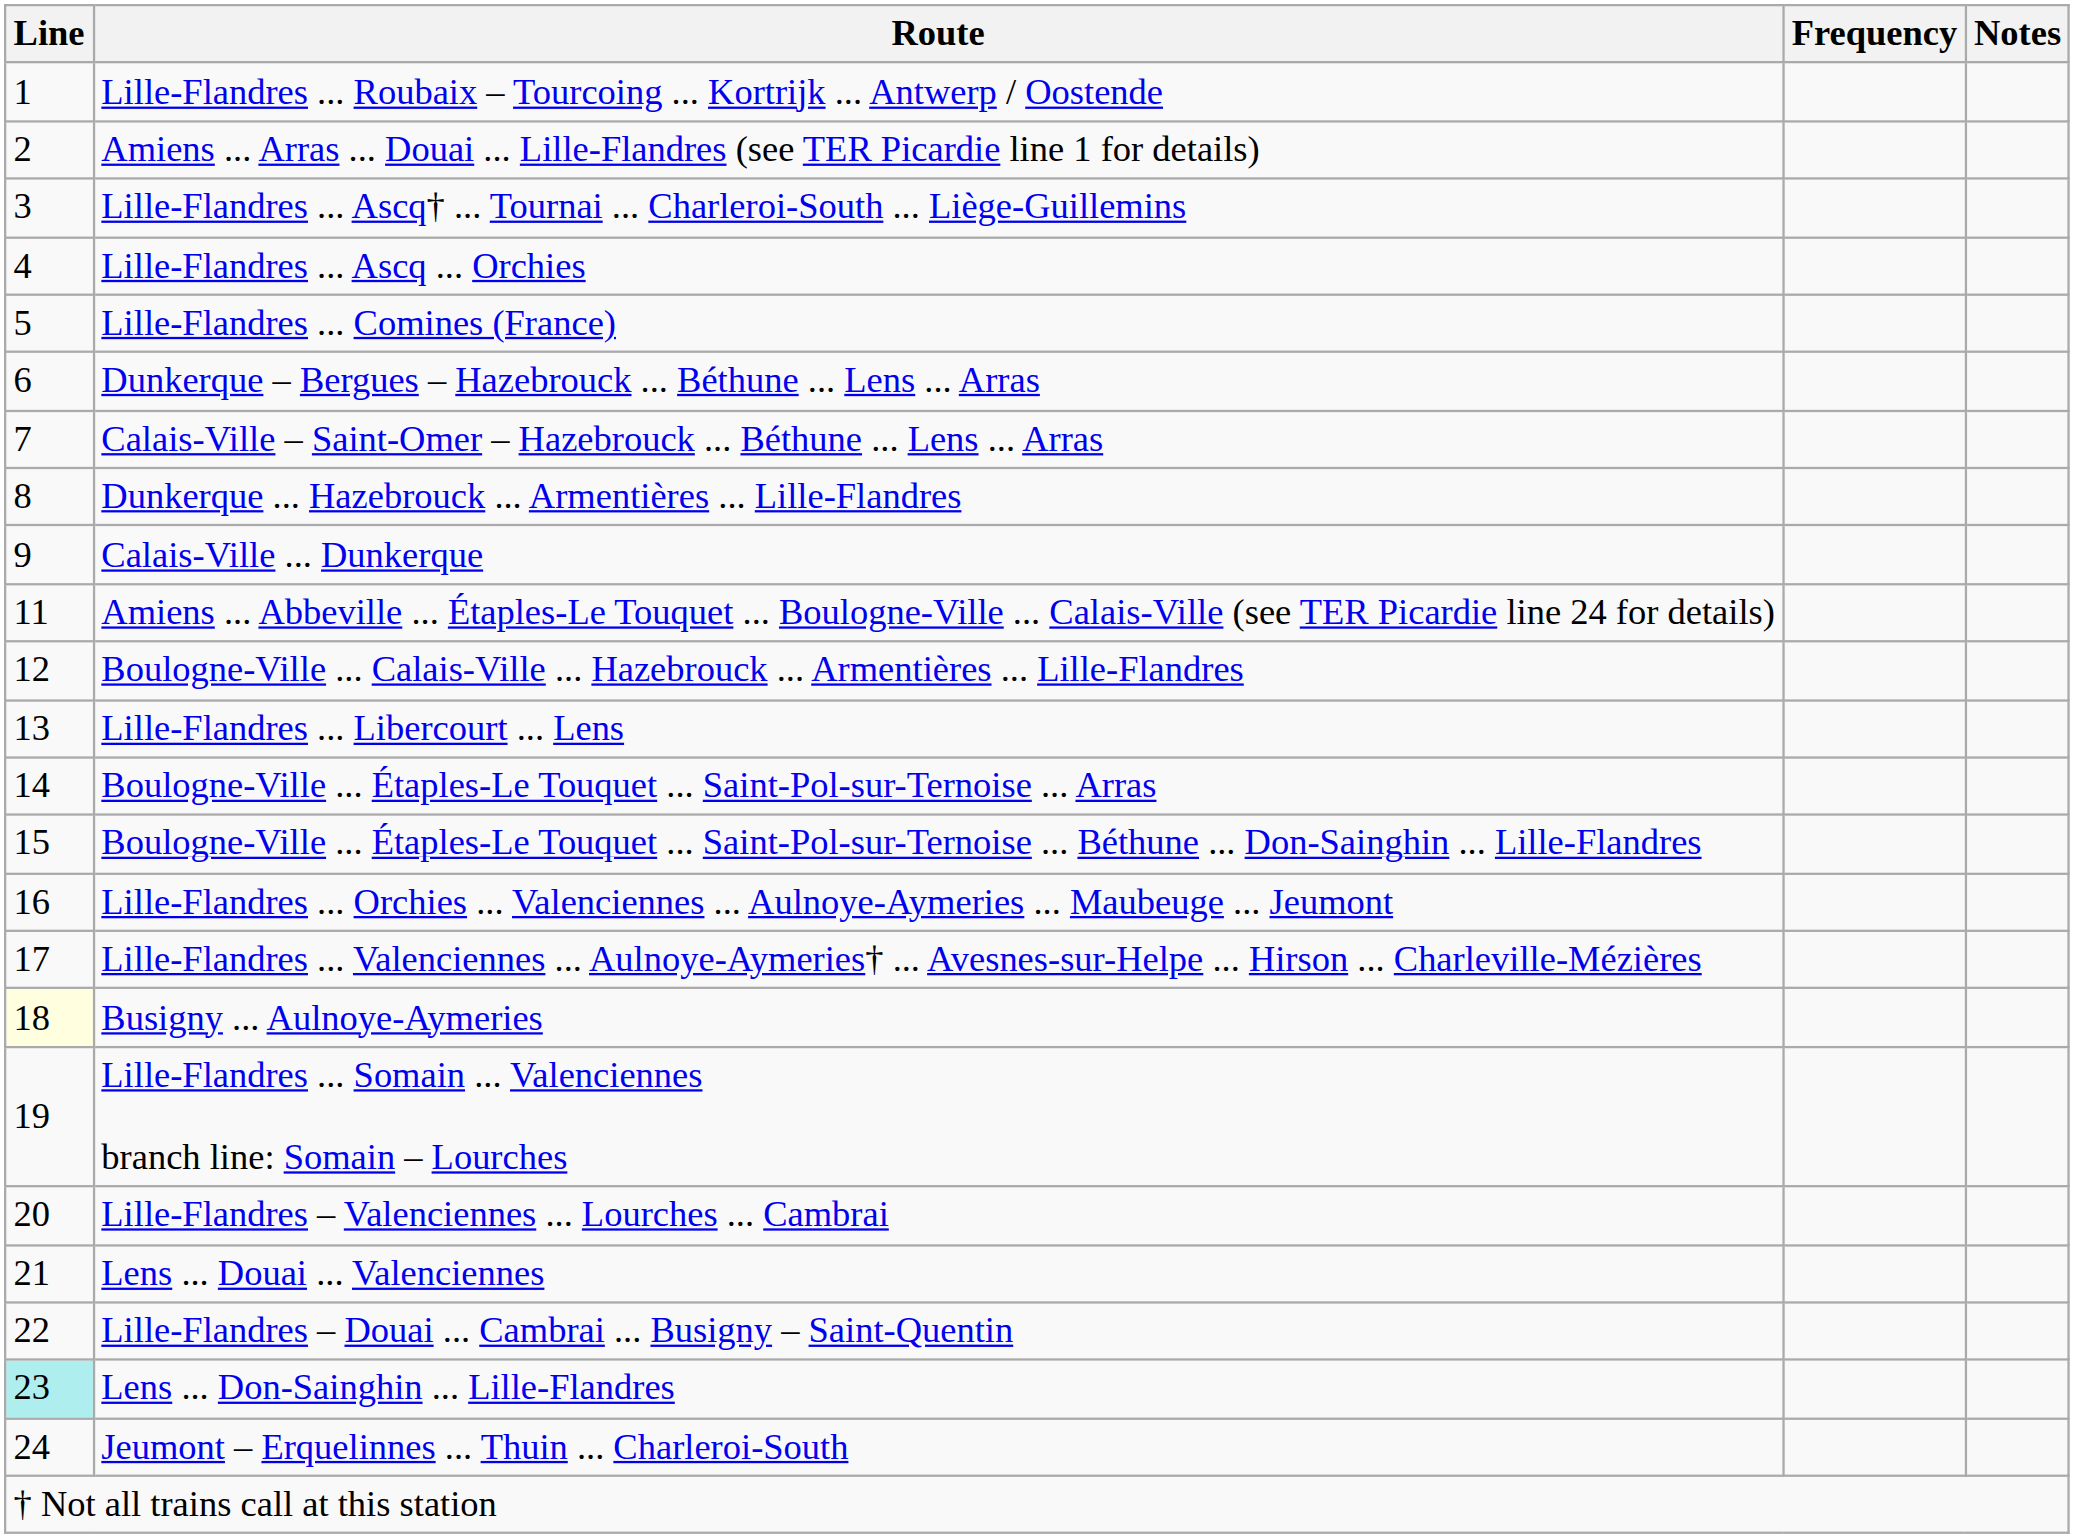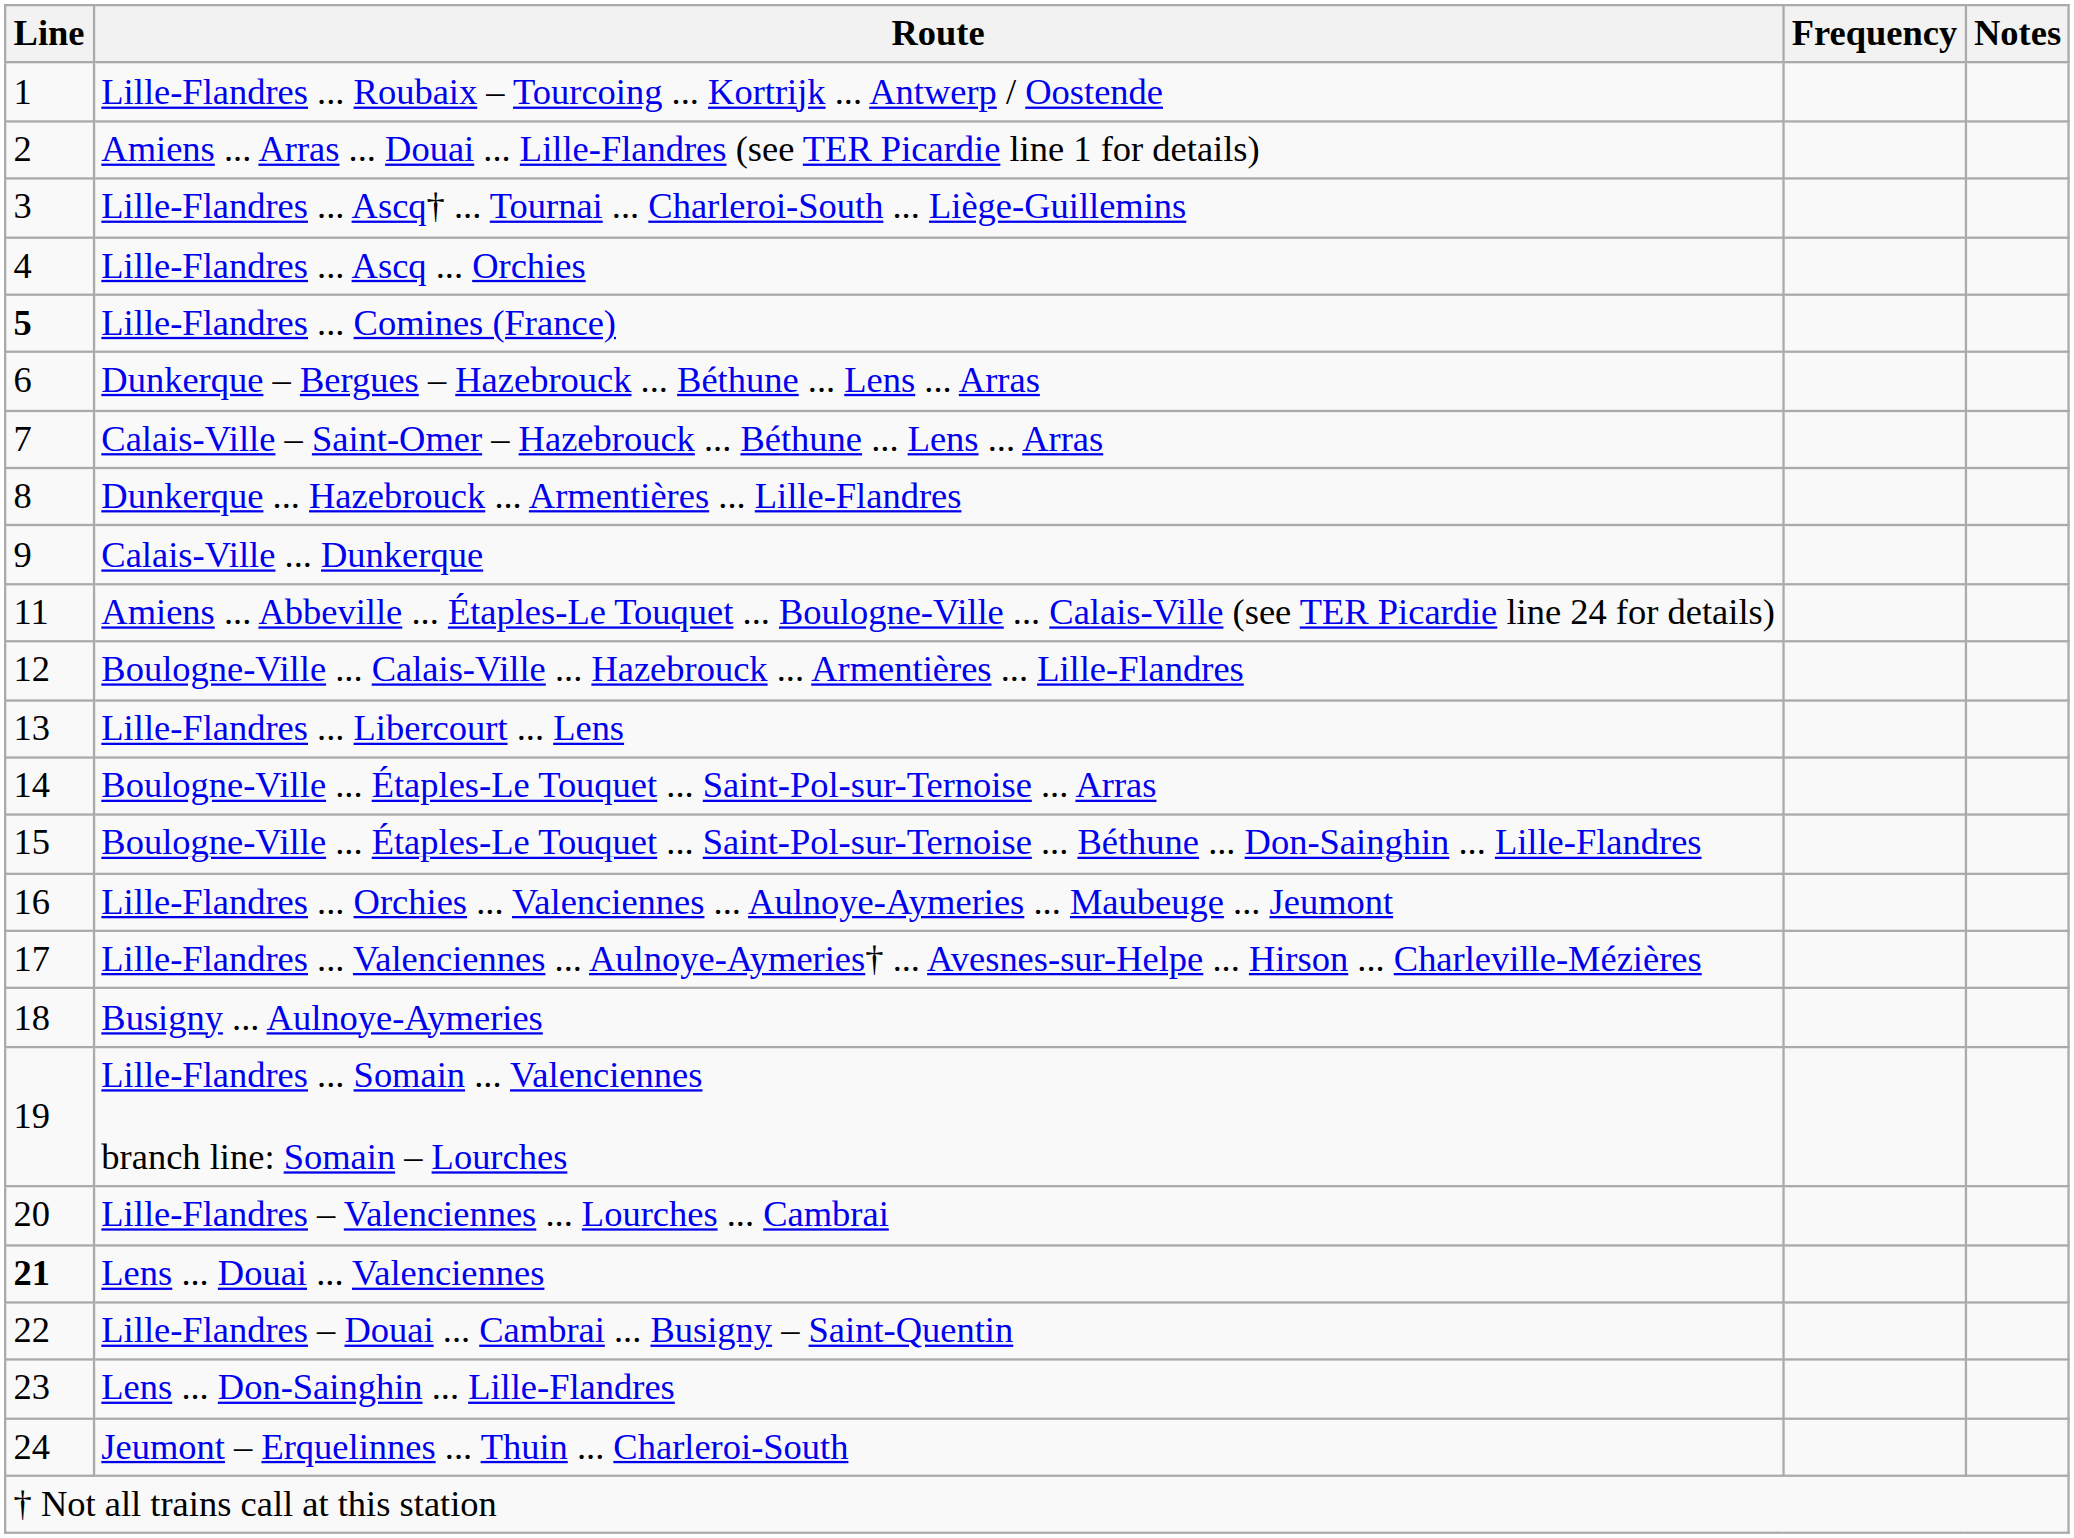(23, 322) normal -> (23, 322) bold
(32, 1016) lightyellow background -> (32, 1016) no background
(32, 1272) normal -> (32, 1272) bold
(32, 1388) paleturquoise background -> (32, 1388) no background
